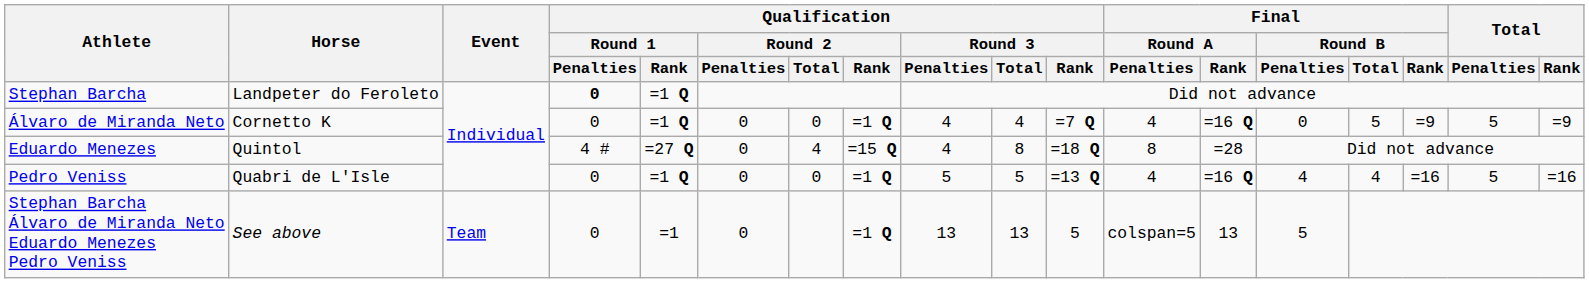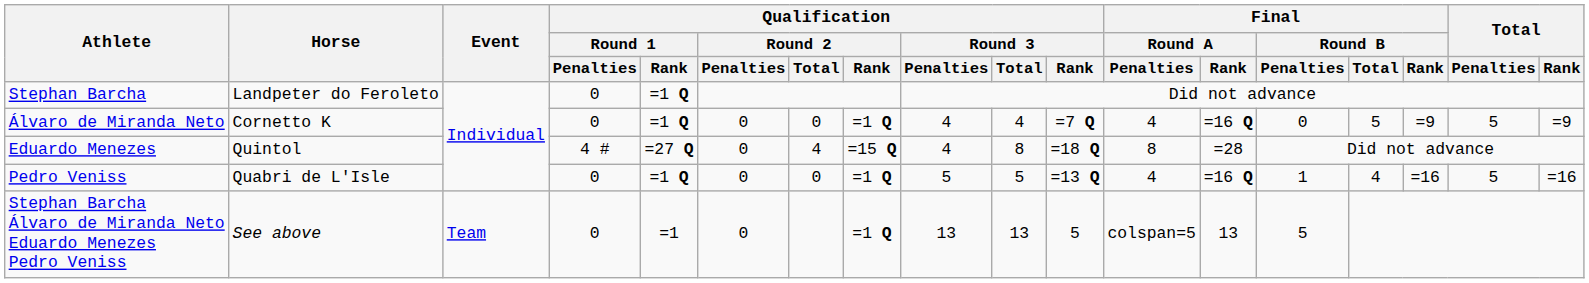(595, 94) bold -> (595, 94) normal
(1303, 177) 4 -> (1303, 177) 1
